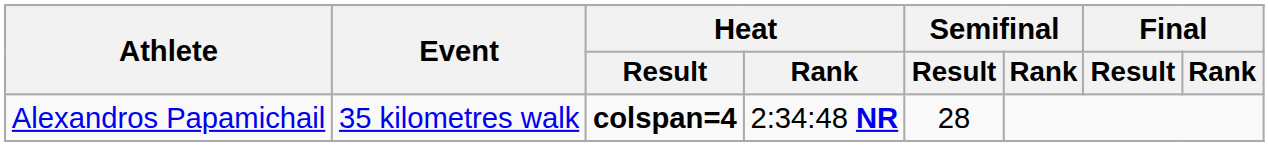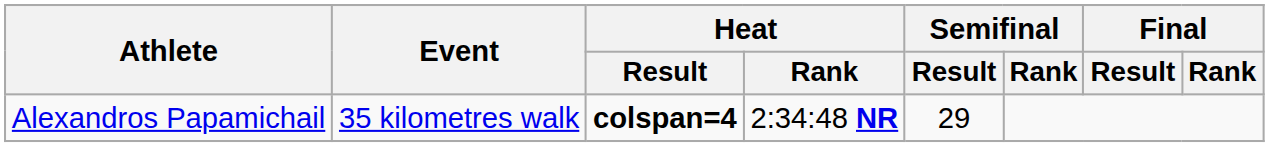(954, 118) 28 -> (954, 118) 29
